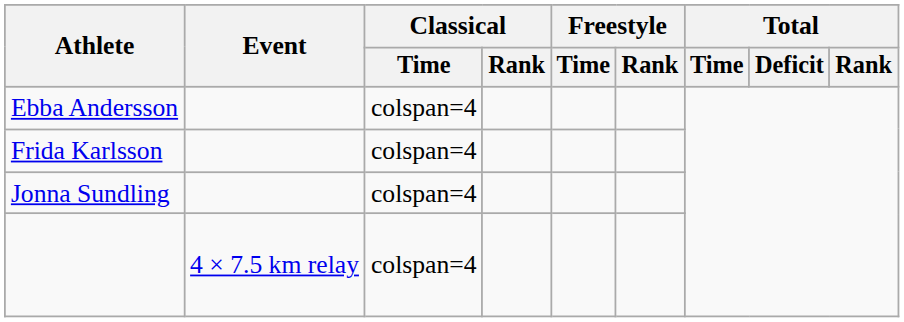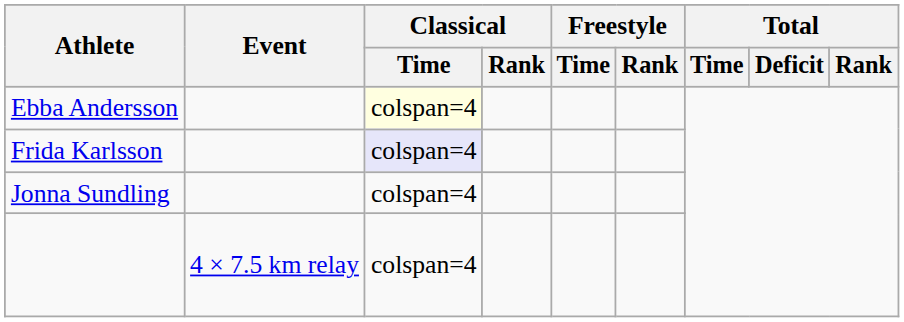(424, 108) no background -> (424, 108) lightyellow background
(424, 150) no background -> (424, 150) lavender background
